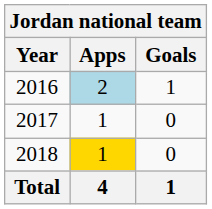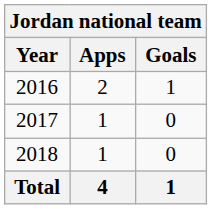(102, 87) lightblue background -> (102, 87) no background
(102, 154) gold background -> (102, 154) no background
